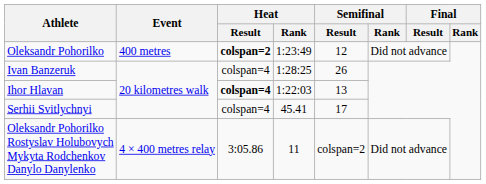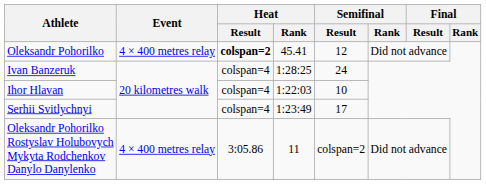(145, 51) 400 metres -> (167, 51) 4 × 400 metres relay
(294, 51) 1:23:49 -> (294, 51) 45.41
(341, 71) 26 -> (341, 71) 24
(246, 90) bold -> (246, 90) normal
(341, 90) 13 -> (341, 90) 10
(294, 109) 45.41 -> (294, 109) 1:23:49
